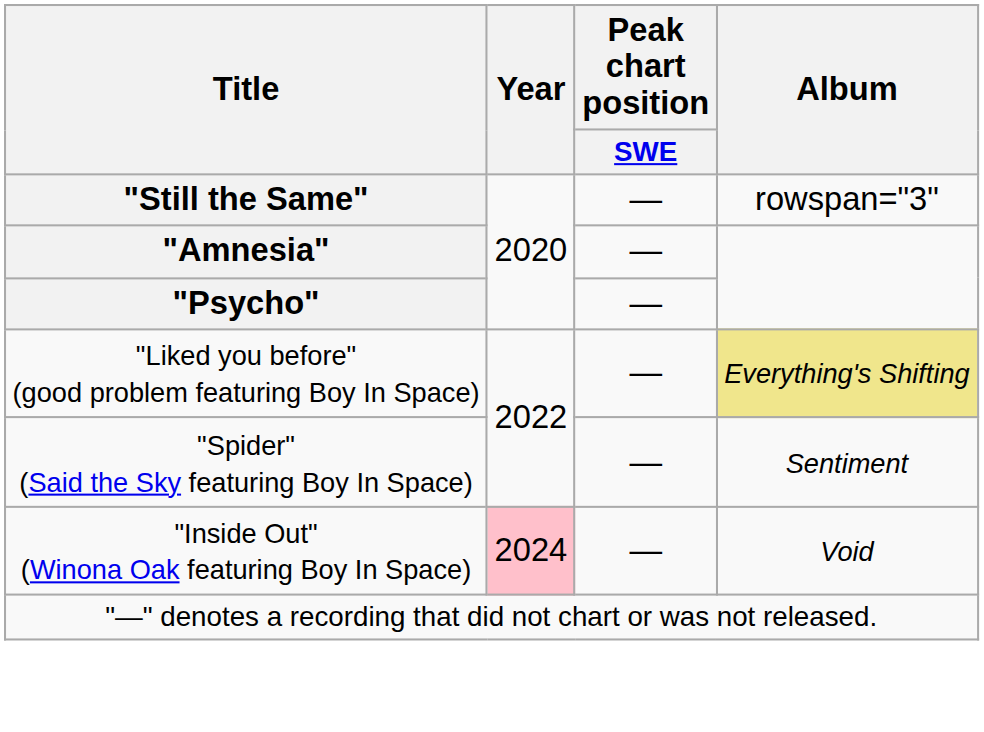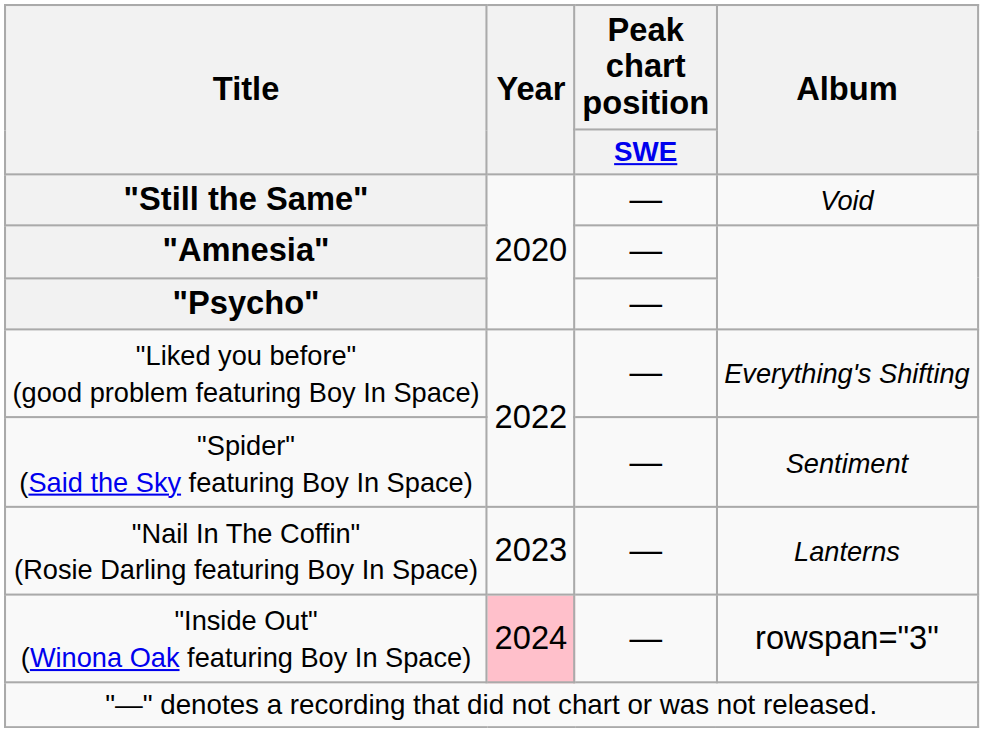(847, 199) rowspan="3" -> (847, 199) Void
(847, 372) khaki background -> (847, 372) no background
+ row: (246, 551)
(847, 549) Void -> (847, 638) rowspan="3"
